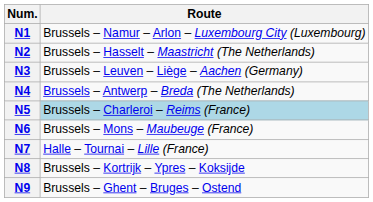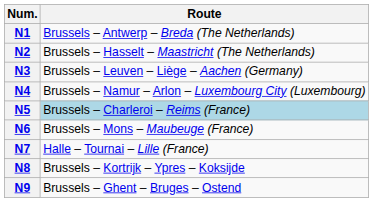(204, 33) Brussels – Namur – Arlon – Luxembourg City (Luxembourg) -> (169, 33) Brussels – Antwerp – Breda (The Netherlands)
(169, 91) Brussels – Antwerp – Breda (The Netherlands) -> (204, 91) Brussels – Namur – Arlon – Luxembourg City (Luxembourg)
